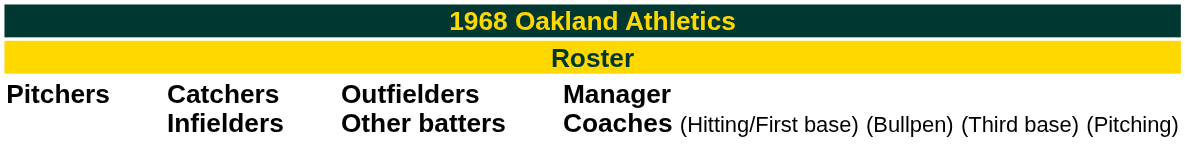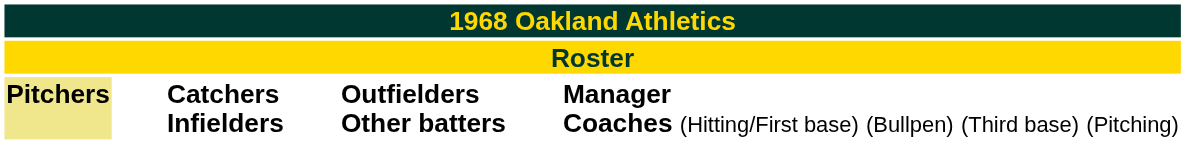(58, 94) no background -> (58, 94) khaki background
